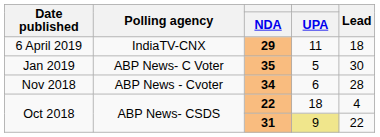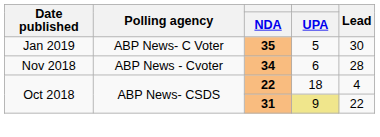- row: (268, 46)
